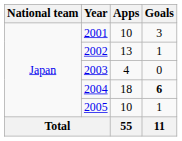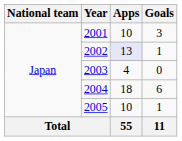(126, 51) no background -> (126, 51) lavender background
(159, 88) bold -> (159, 88) normal
